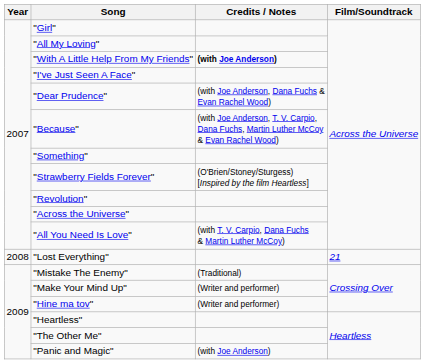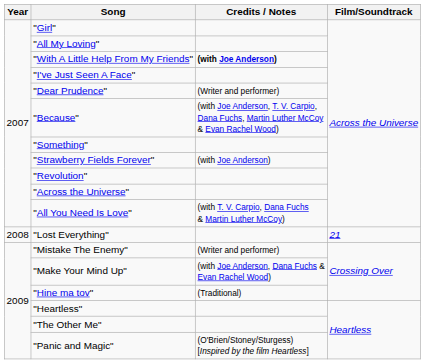(261, 97) (with Joe Anderson, Dana Fuchs & Evan Rachel Wood) -> (238, 91) (Writer and performer)
(253, 177) (O'Brien/Stoney/Sturgess) [Inspired by the film Heartless] -> (234, 161) (with Joe Anderson)
(219, 273) (Traditional) -> (238, 250) (Writer and performer)
(238, 289) (Writer and performer) -> (261, 272) (with Joe Anderson, Dana Fuchs & Evan Rachel Wood)
(238, 304) (Writer and performer) -> (219, 293) (Traditional)
(234, 351) (with Joe Anderson) -> (253, 346) (O'Brien/Stoney/Sturgess) [Inspired by the film Heartless]
